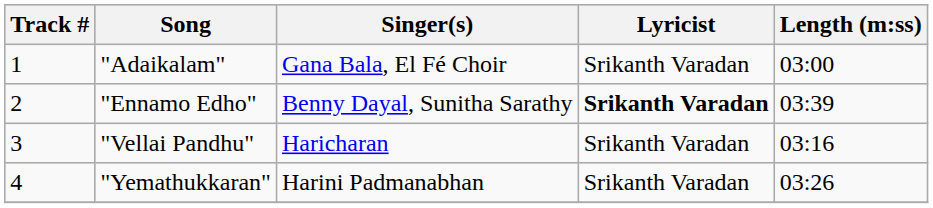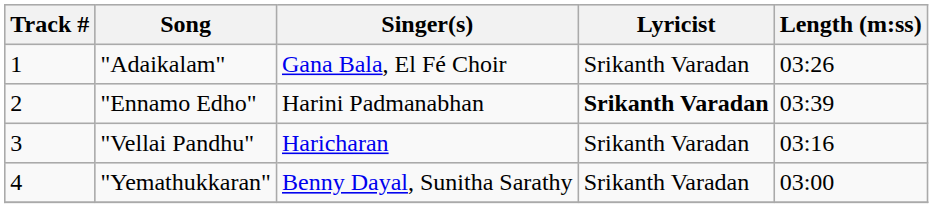(807, 64) 03:00 -> (807, 64) 03:26
(427, 103) Benny Dayal, Sunitha Sarathy -> (383, 103) Harini Padmanabhan
(383, 182) Harini Padmanabhan -> (427, 182) Benny Dayal, Sunitha Sarathy
(807, 182) 03:26 -> (807, 182) 03:00
